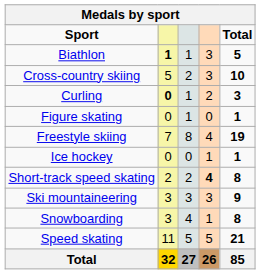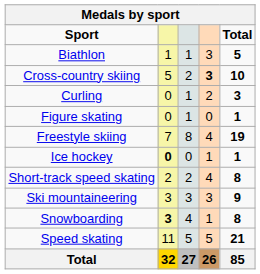(168, 55) bold -> (168, 55) normal
(209, 76) normal -> (209, 76) bold
(168, 96) bold -> (168, 96) normal
(168, 157) normal -> (168, 157) bold
(209, 177) bold -> (209, 177) normal
(168, 218) normal -> (168, 218) bold
